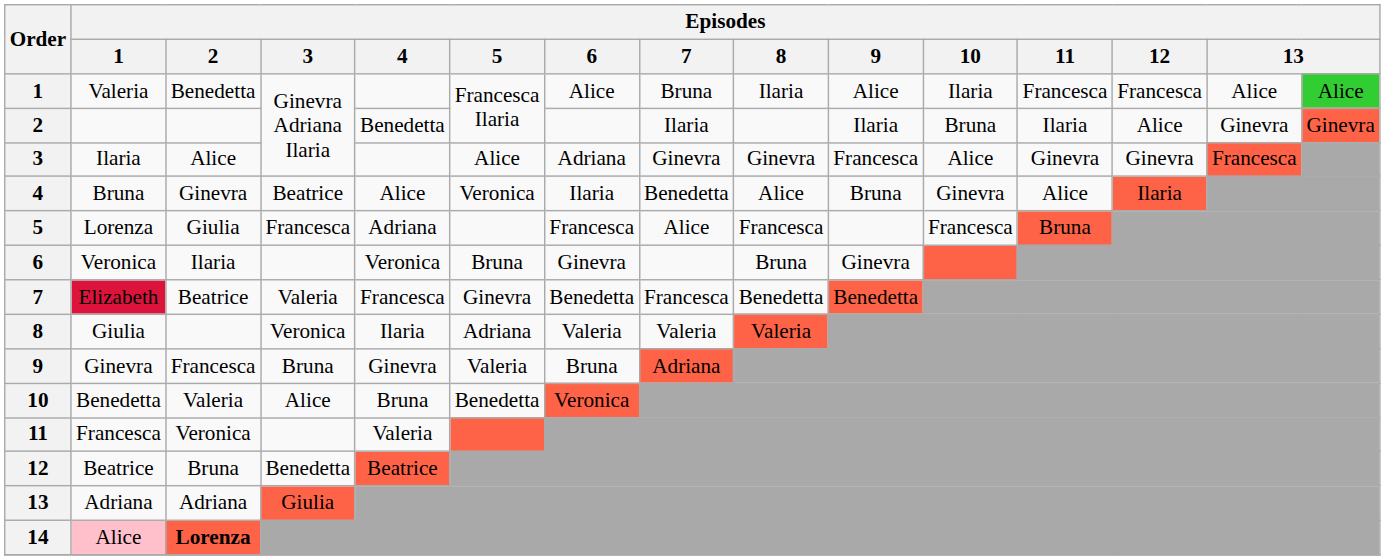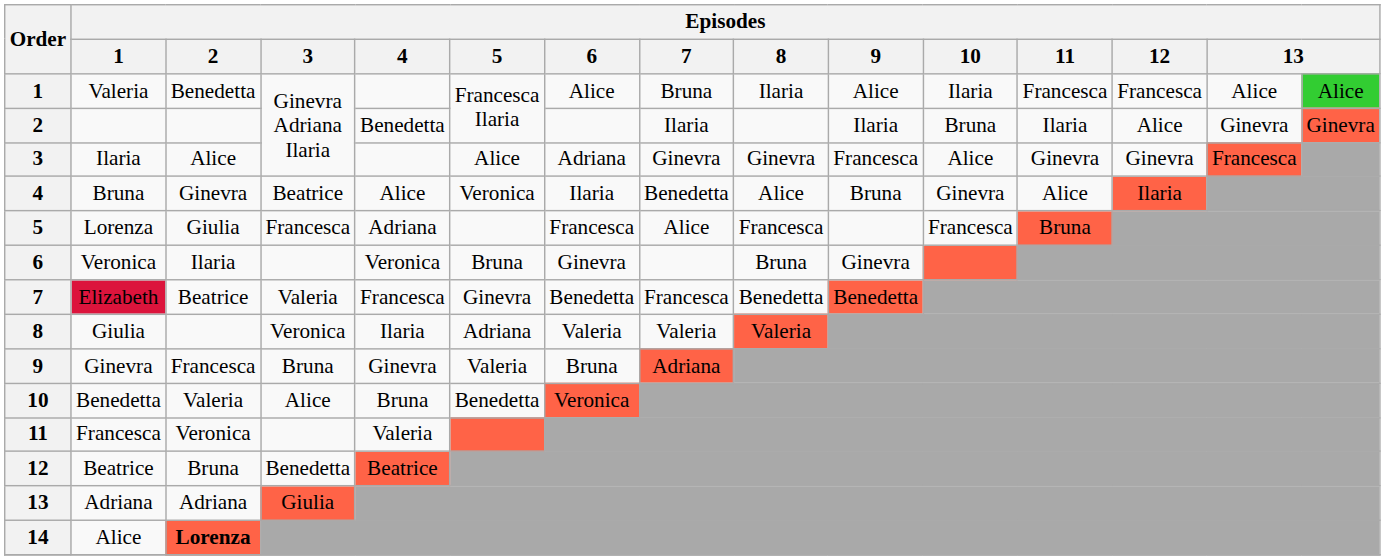(118, 537) pink background -> (118, 537) no background
